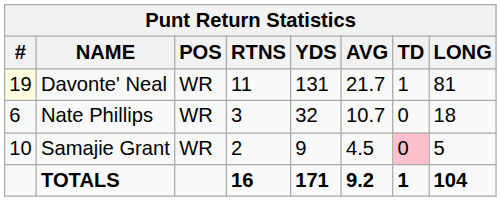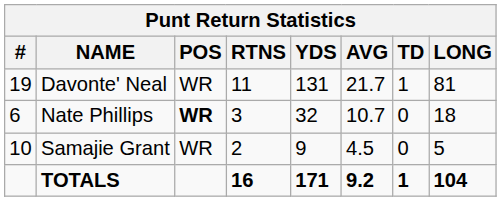(20, 84) lightyellow background -> (20, 84) no background
(196, 116) normal -> (196, 116) bold
(403, 148) pink background -> (403, 148) no background
